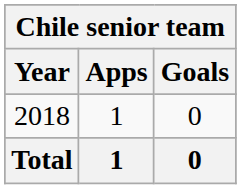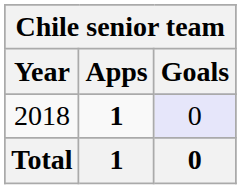(117, 115) normal -> (117, 115) bold
(195, 115) no background -> (195, 115) lavender background
